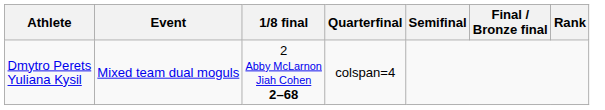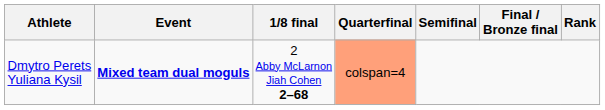(168, 72) normal -> (173, 72) bold
(365, 72) no background -> (375, 72) lightsalmon background
